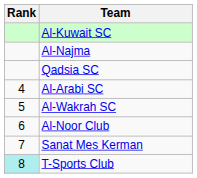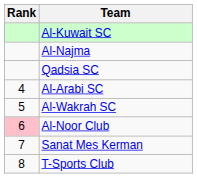(22, 126) no background -> (22, 126) pink background
(22, 164) paleturquoise background -> (22, 164) no background
